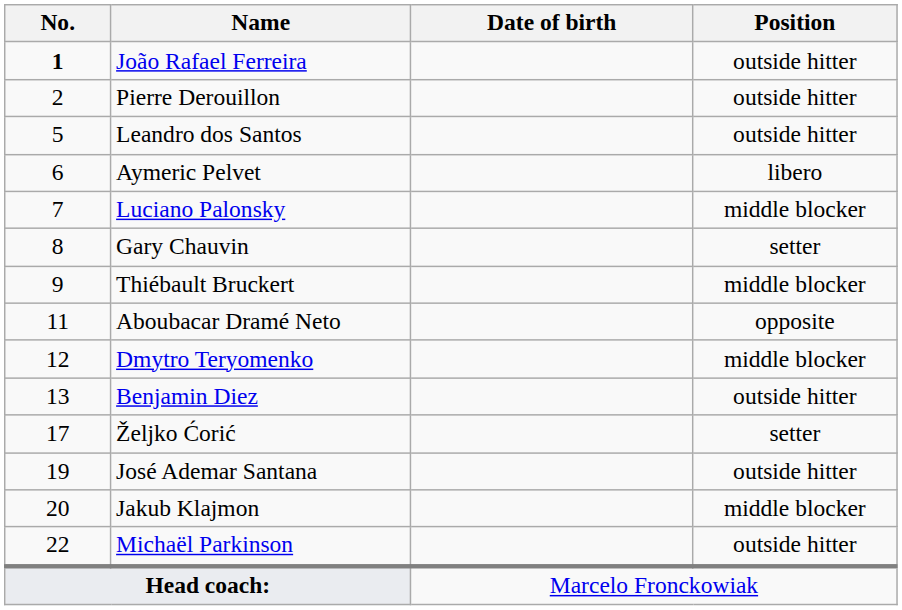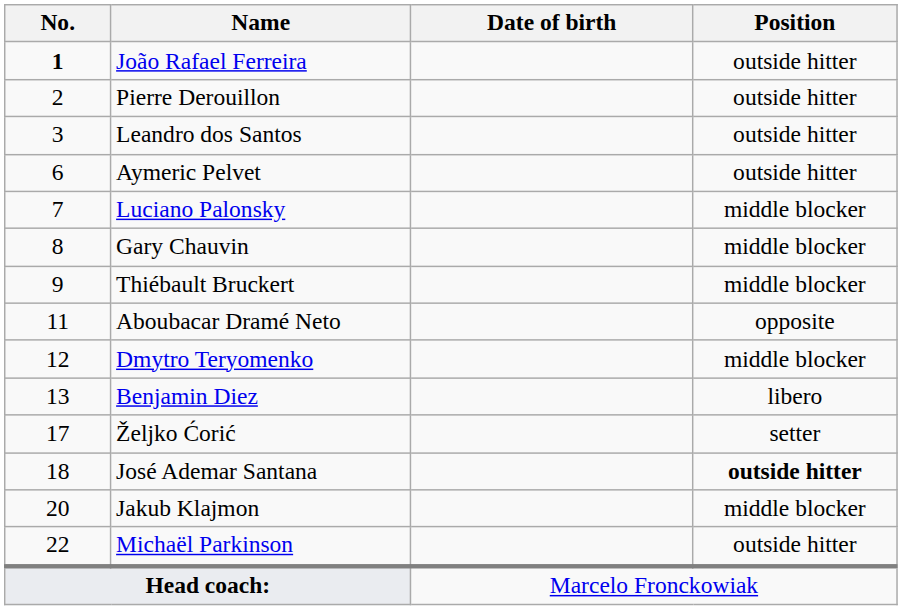(58, 135) 5 -> (58, 135) 3
(795, 172) libero -> (795, 172) outside hitter
(795, 246) setter -> (795, 246) middle blocker
(795, 396) outside hitter -> (795, 396) libero
(58, 470) 19 -> (58, 470) 18
(795, 470) normal -> (795, 470) bold
